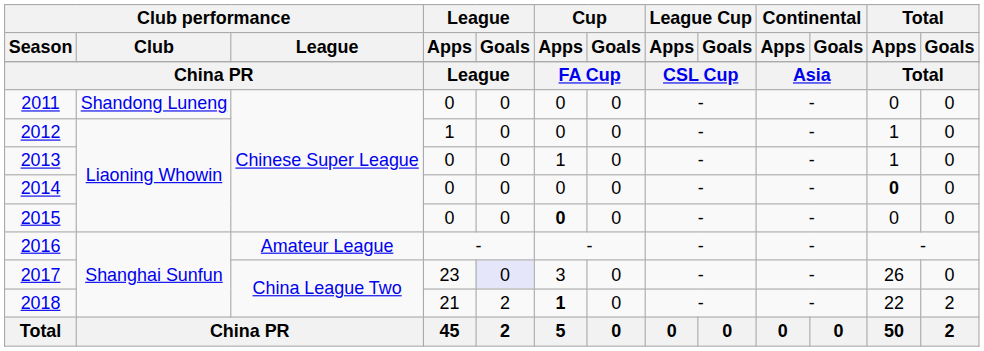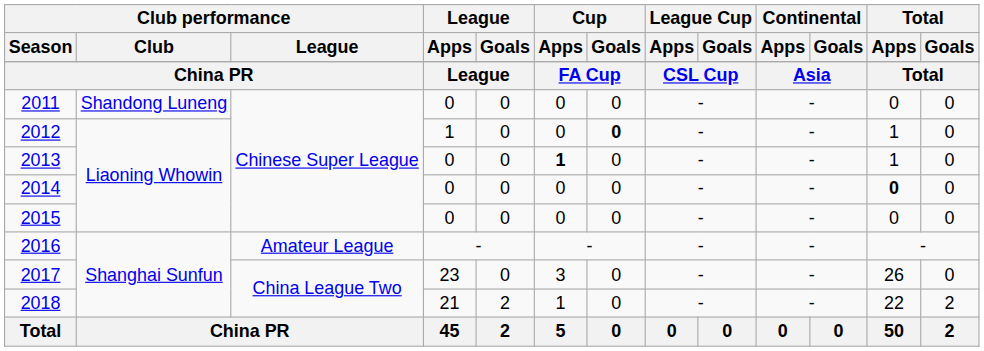(616, 132) normal -> (616, 132) bold
(561, 160) normal -> (561, 160) bold
(561, 217) bold -> (561, 217) normal
(505, 274) lavender background -> (505, 274) no background
(561, 302) bold -> (561, 302) normal
